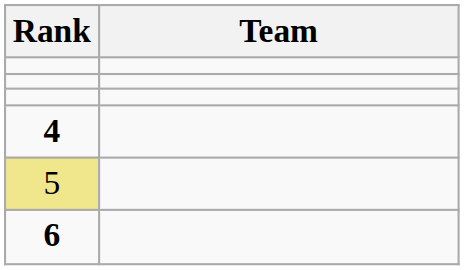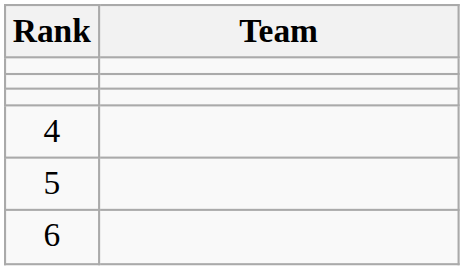(52, 130) bold -> (52, 130) normal
(52, 183) khaki background -> (52, 183) no background
(52, 236) bold -> (52, 236) normal
